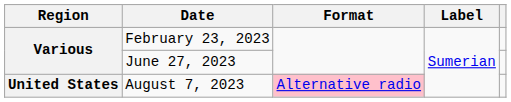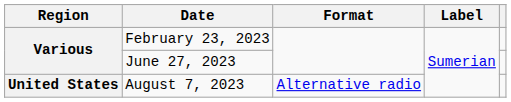(349, 85) pink background -> (349, 85) no background
